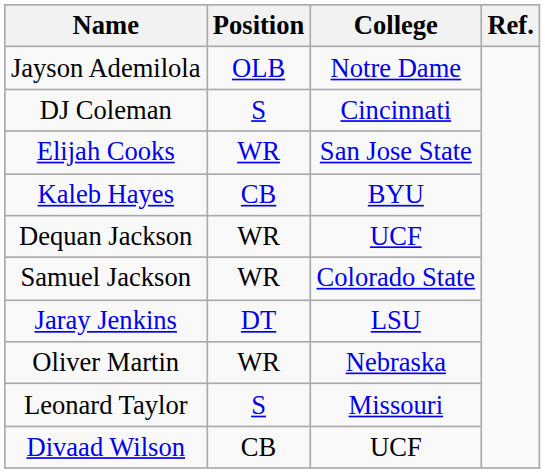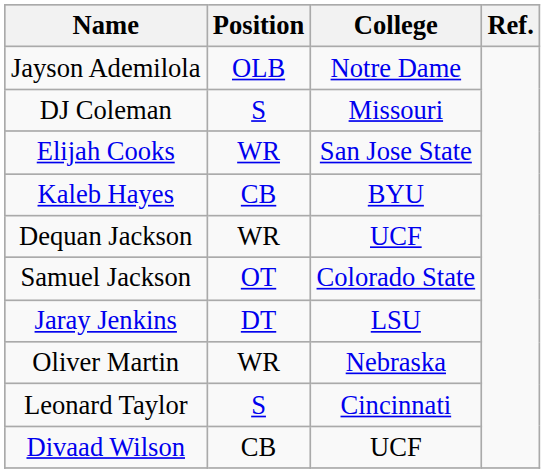(396, 109) Cincinnati -> (396, 109) Missouri
(259, 278) WR -> (259, 278) OT
(396, 404) Missouri -> (396, 404) Cincinnati
